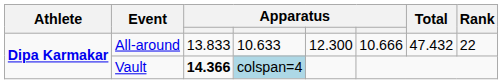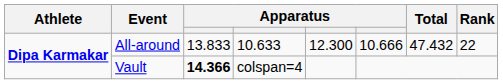(270, 68) lightblue background -> (270, 68) no background
